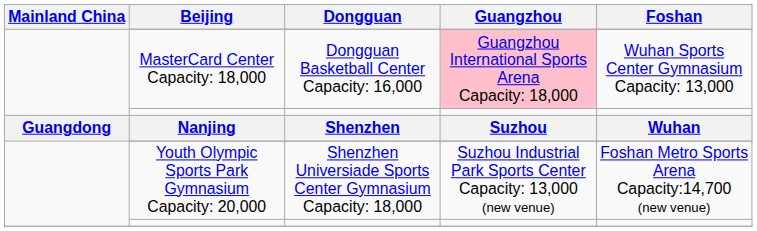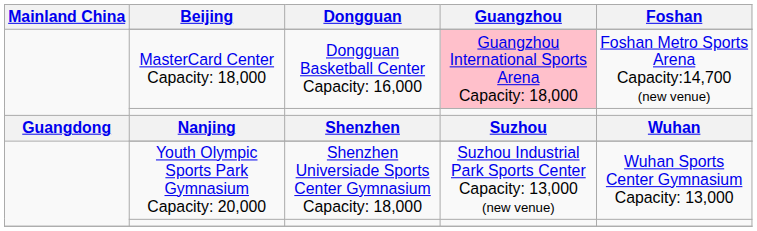(674, 68) Wuhan Sports Center Gymnasium Capacity: 13,000 -> (674, 68) Foshan Metro Sports Arena Capacity:14,700 (new venue)
(674, 179) Foshan Metro Sports Arena Capacity:14,700 (new venue) -> (674, 179) Wuhan Sports Center Gymnasium Capacity: 13,000
